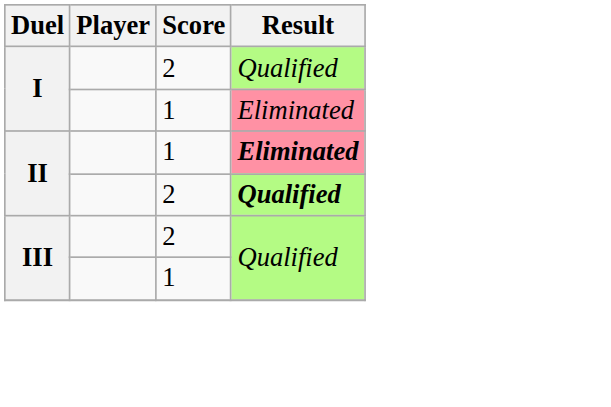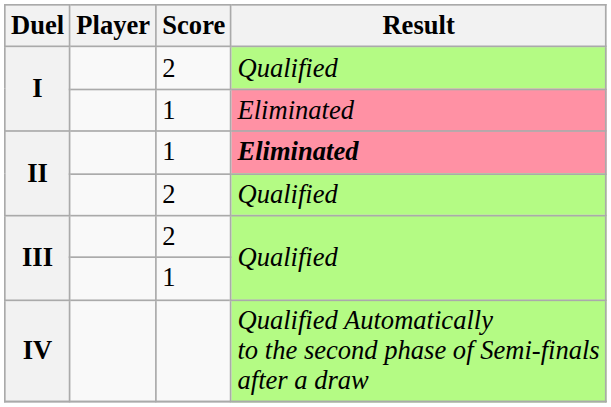(289, 194) bold -> (288, 194) normal
+ row: (38, 350)
